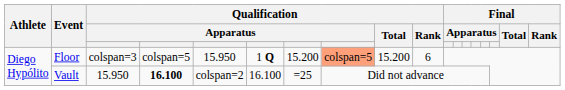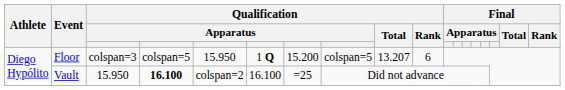(348, 57) lightsalmon background -> (348, 57) no background
(394, 57) 15.200 -> (394, 57) 13.207
